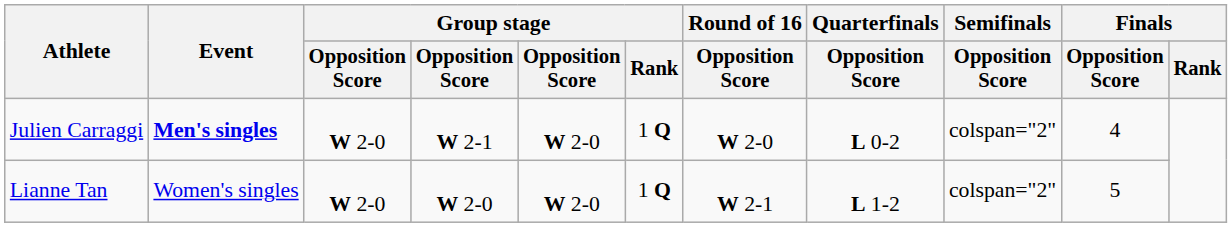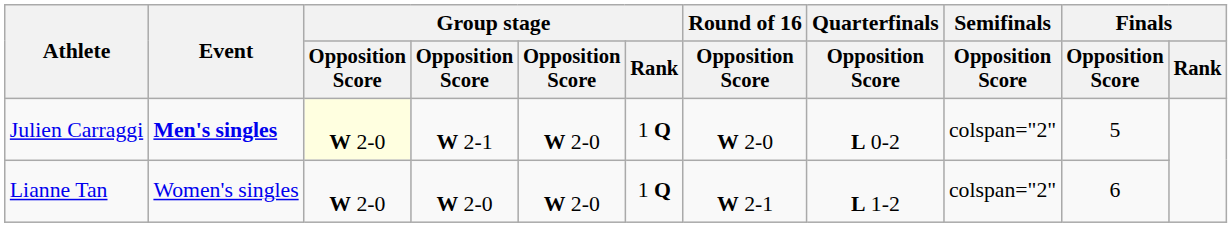(357, 142) no background -> (357, 142) lightyellow background
(1115, 129) 4 -> (1115, 129) 5
(1115, 191) 5 -> (1115, 191) 6
